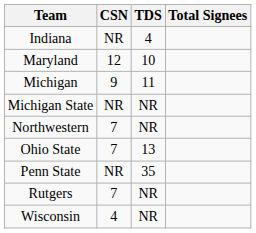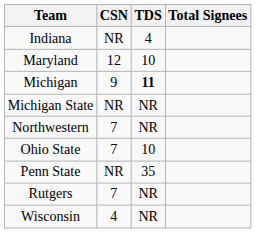(148, 82) normal -> (148, 82) bold
(148, 149) 13 -> (148, 149) 10
